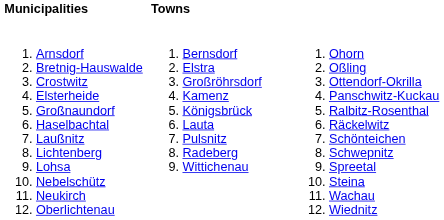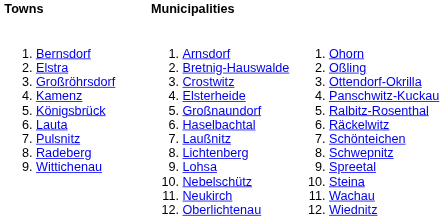columns swapped: (170, 9) <-> (46, 9)
